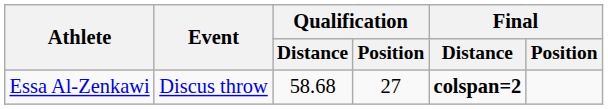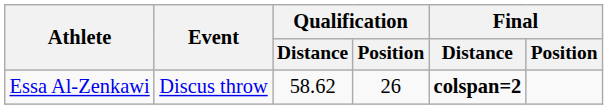(313, 87) 58.68 -> (313, 87) 58.62
(391, 87) 27 -> (391, 87) 26
